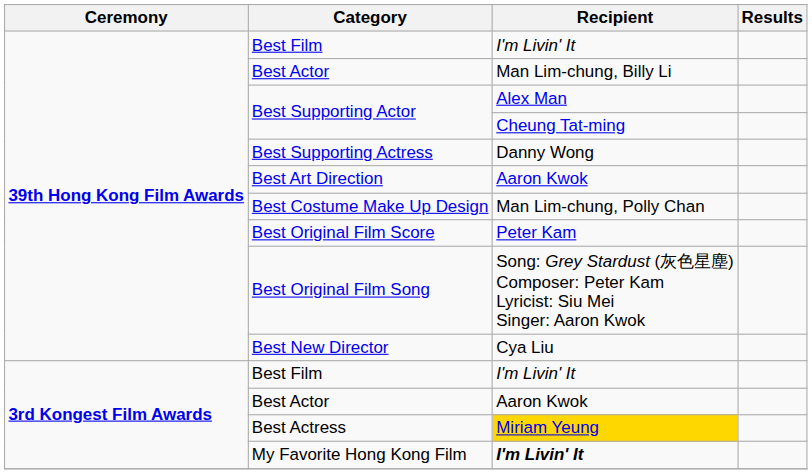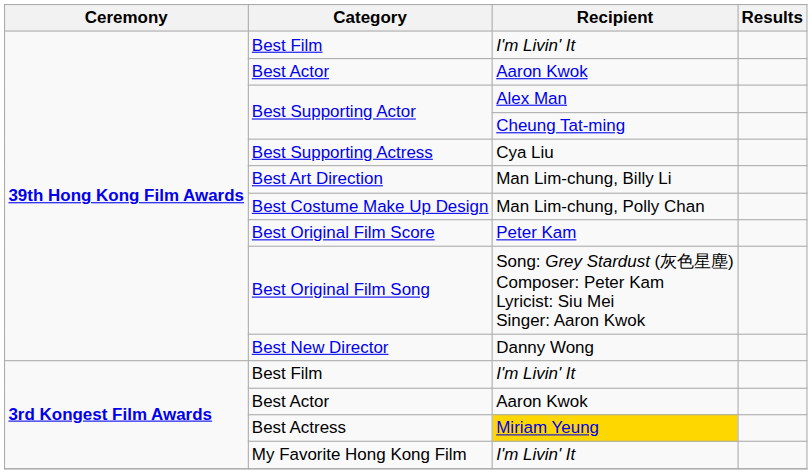(584, 71) Man Lim-chung, Billy Li -> (542, 71) Aaron Kwok
(545, 152) Danny Wong -> (525, 152) Cya Liu
(542, 179) Aaron Kwok -> (584, 179) Man Lim-chung, Billy Li
(525, 347) Cya Liu -> (545, 347) Danny Wong
(540, 454) bold -> (536, 454) normal
